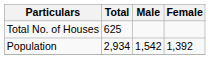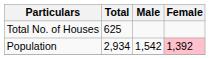(180, 46) no background -> (180, 46) pink background
